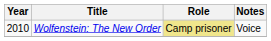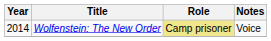(18, 28) 2010 -> (18, 28) 2014
